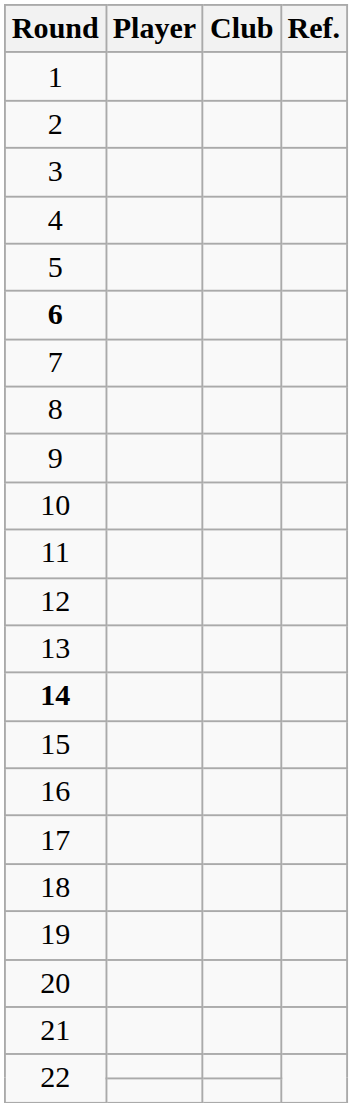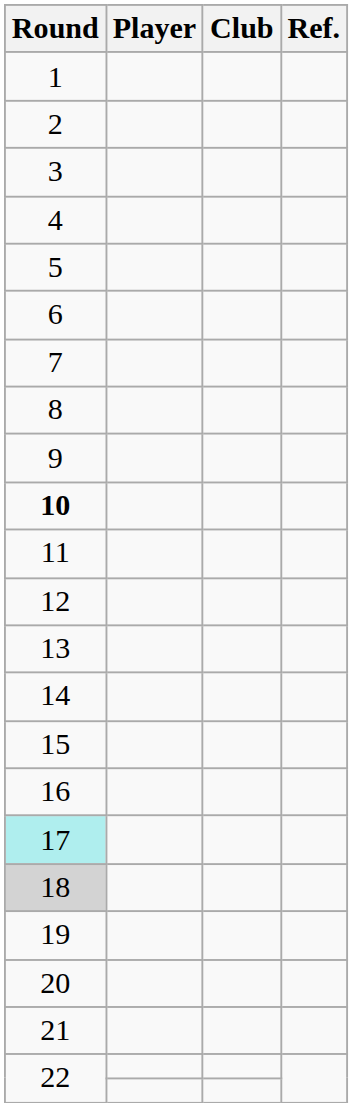(55, 314) bold -> (55, 314) normal
(55, 505) normal -> (55, 505) bold
(55, 696) bold -> (55, 696) normal
(55, 839) no background -> (55, 839) paleturquoise background
(55, 887) no background -> (55, 887) lightgrey background
